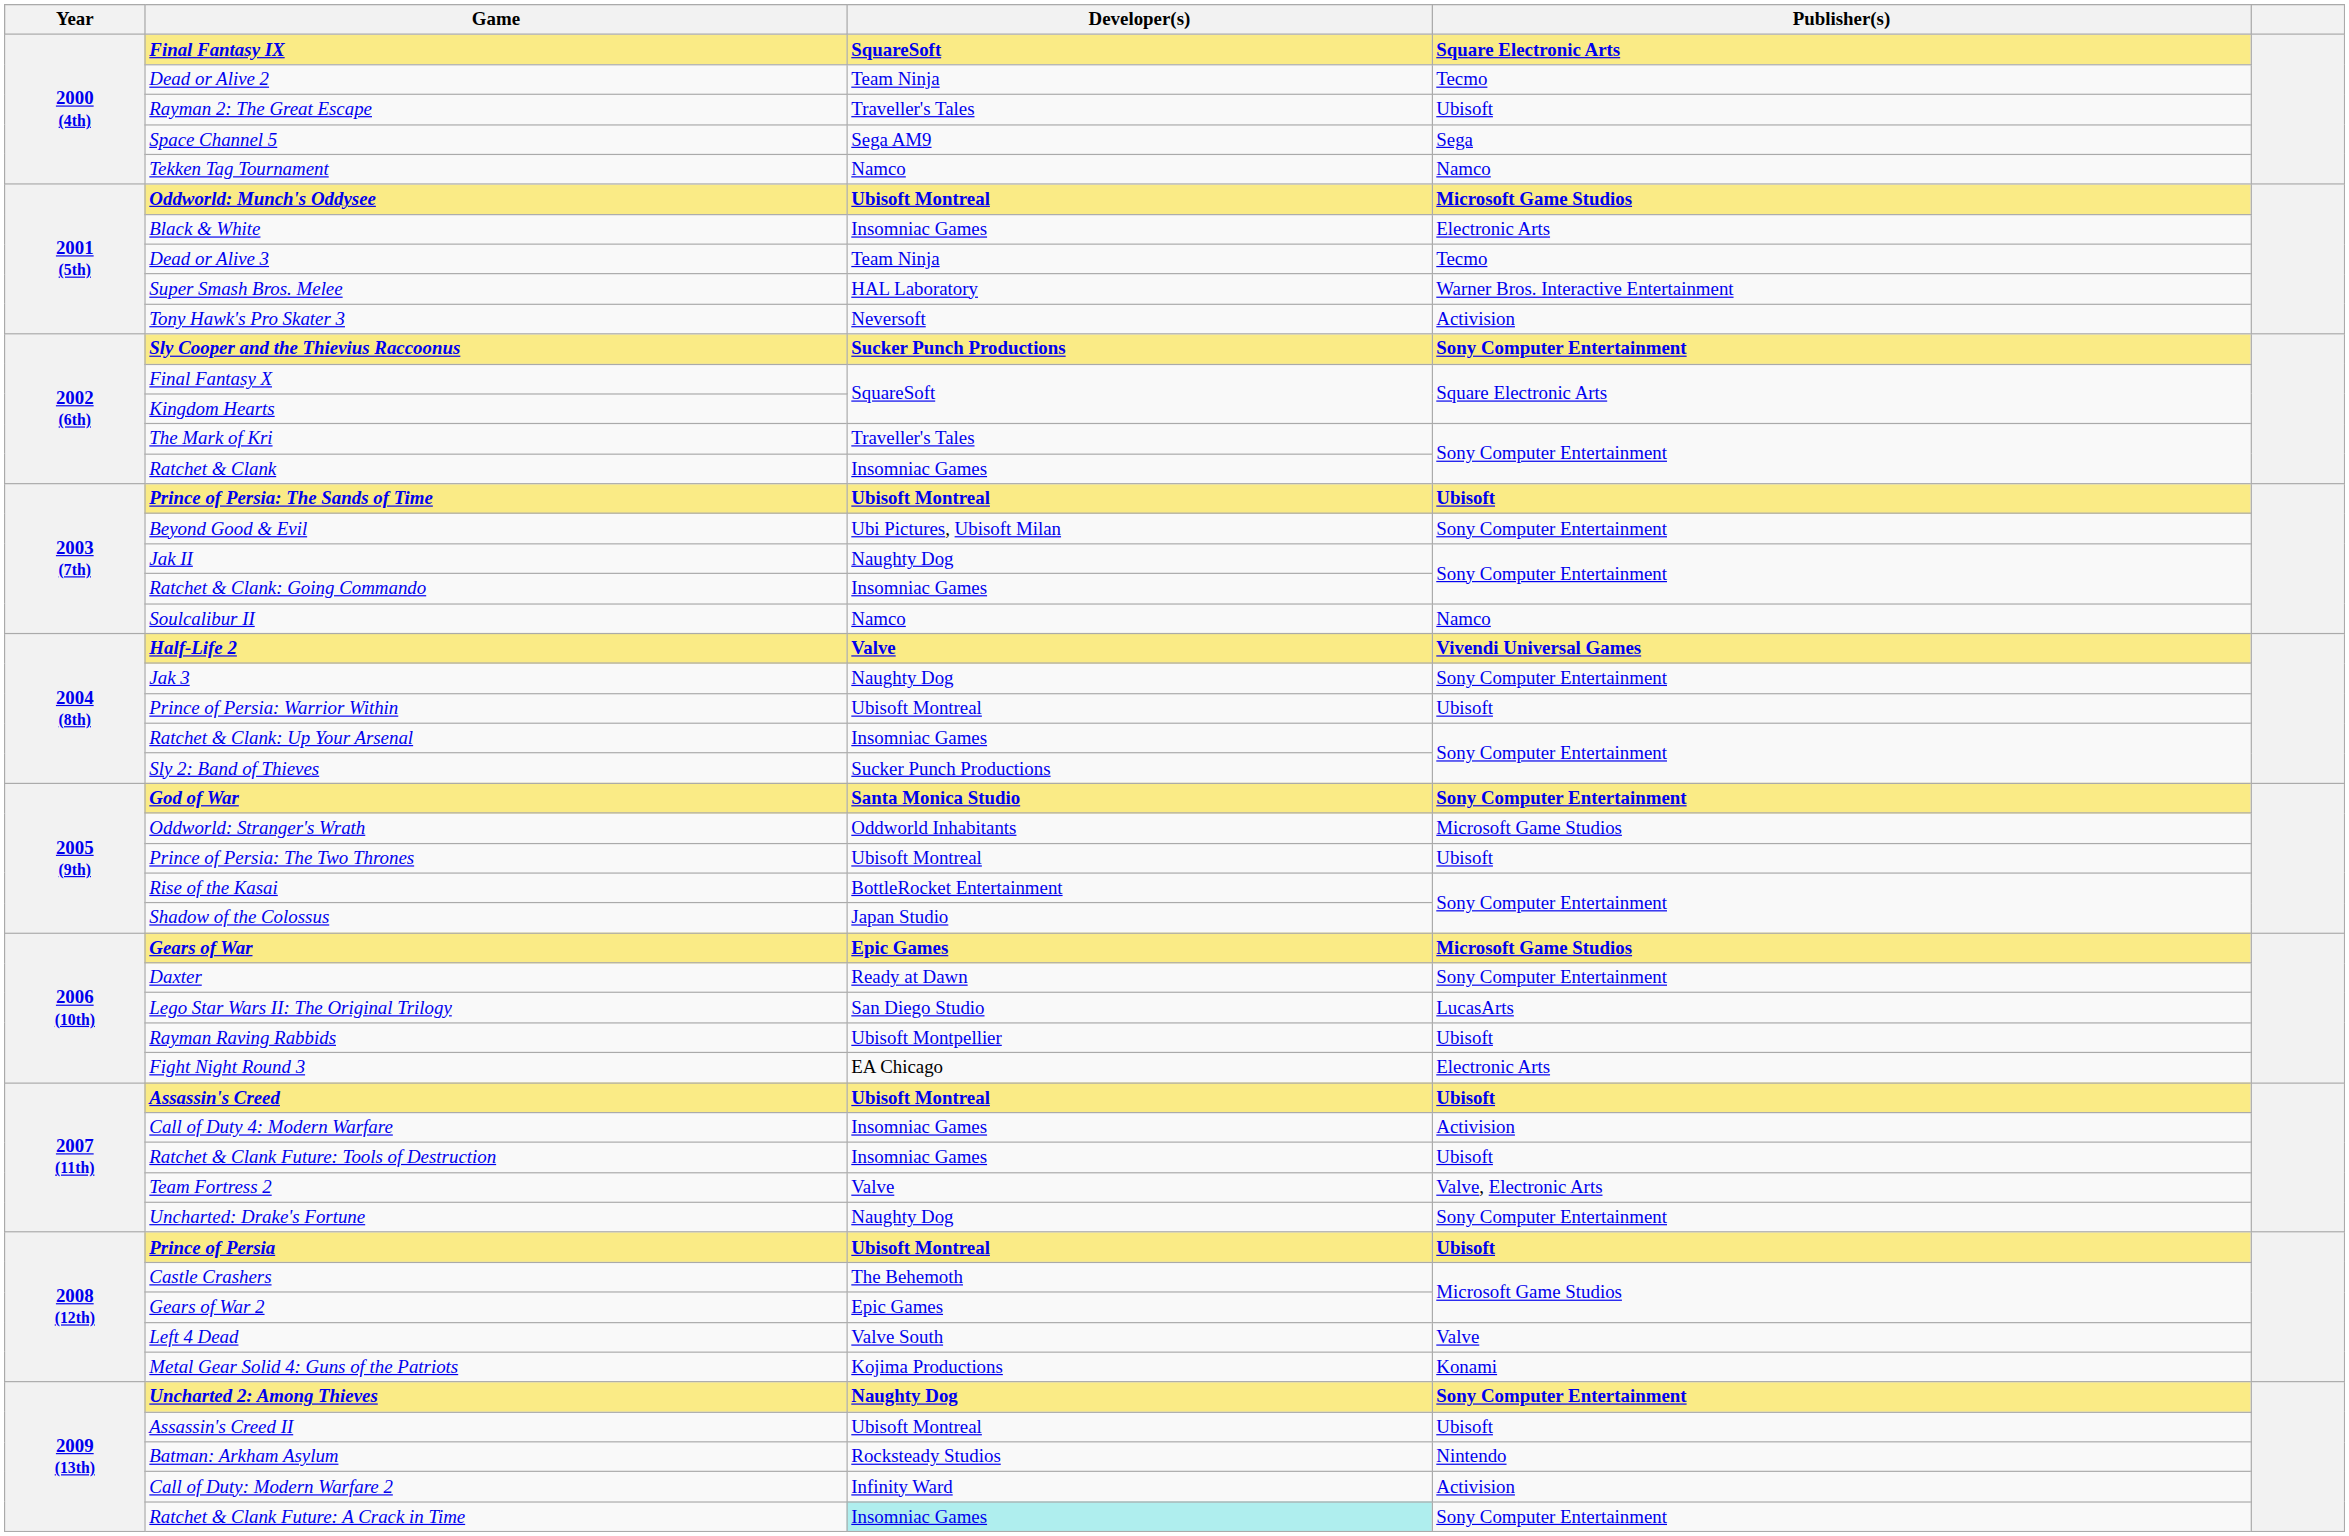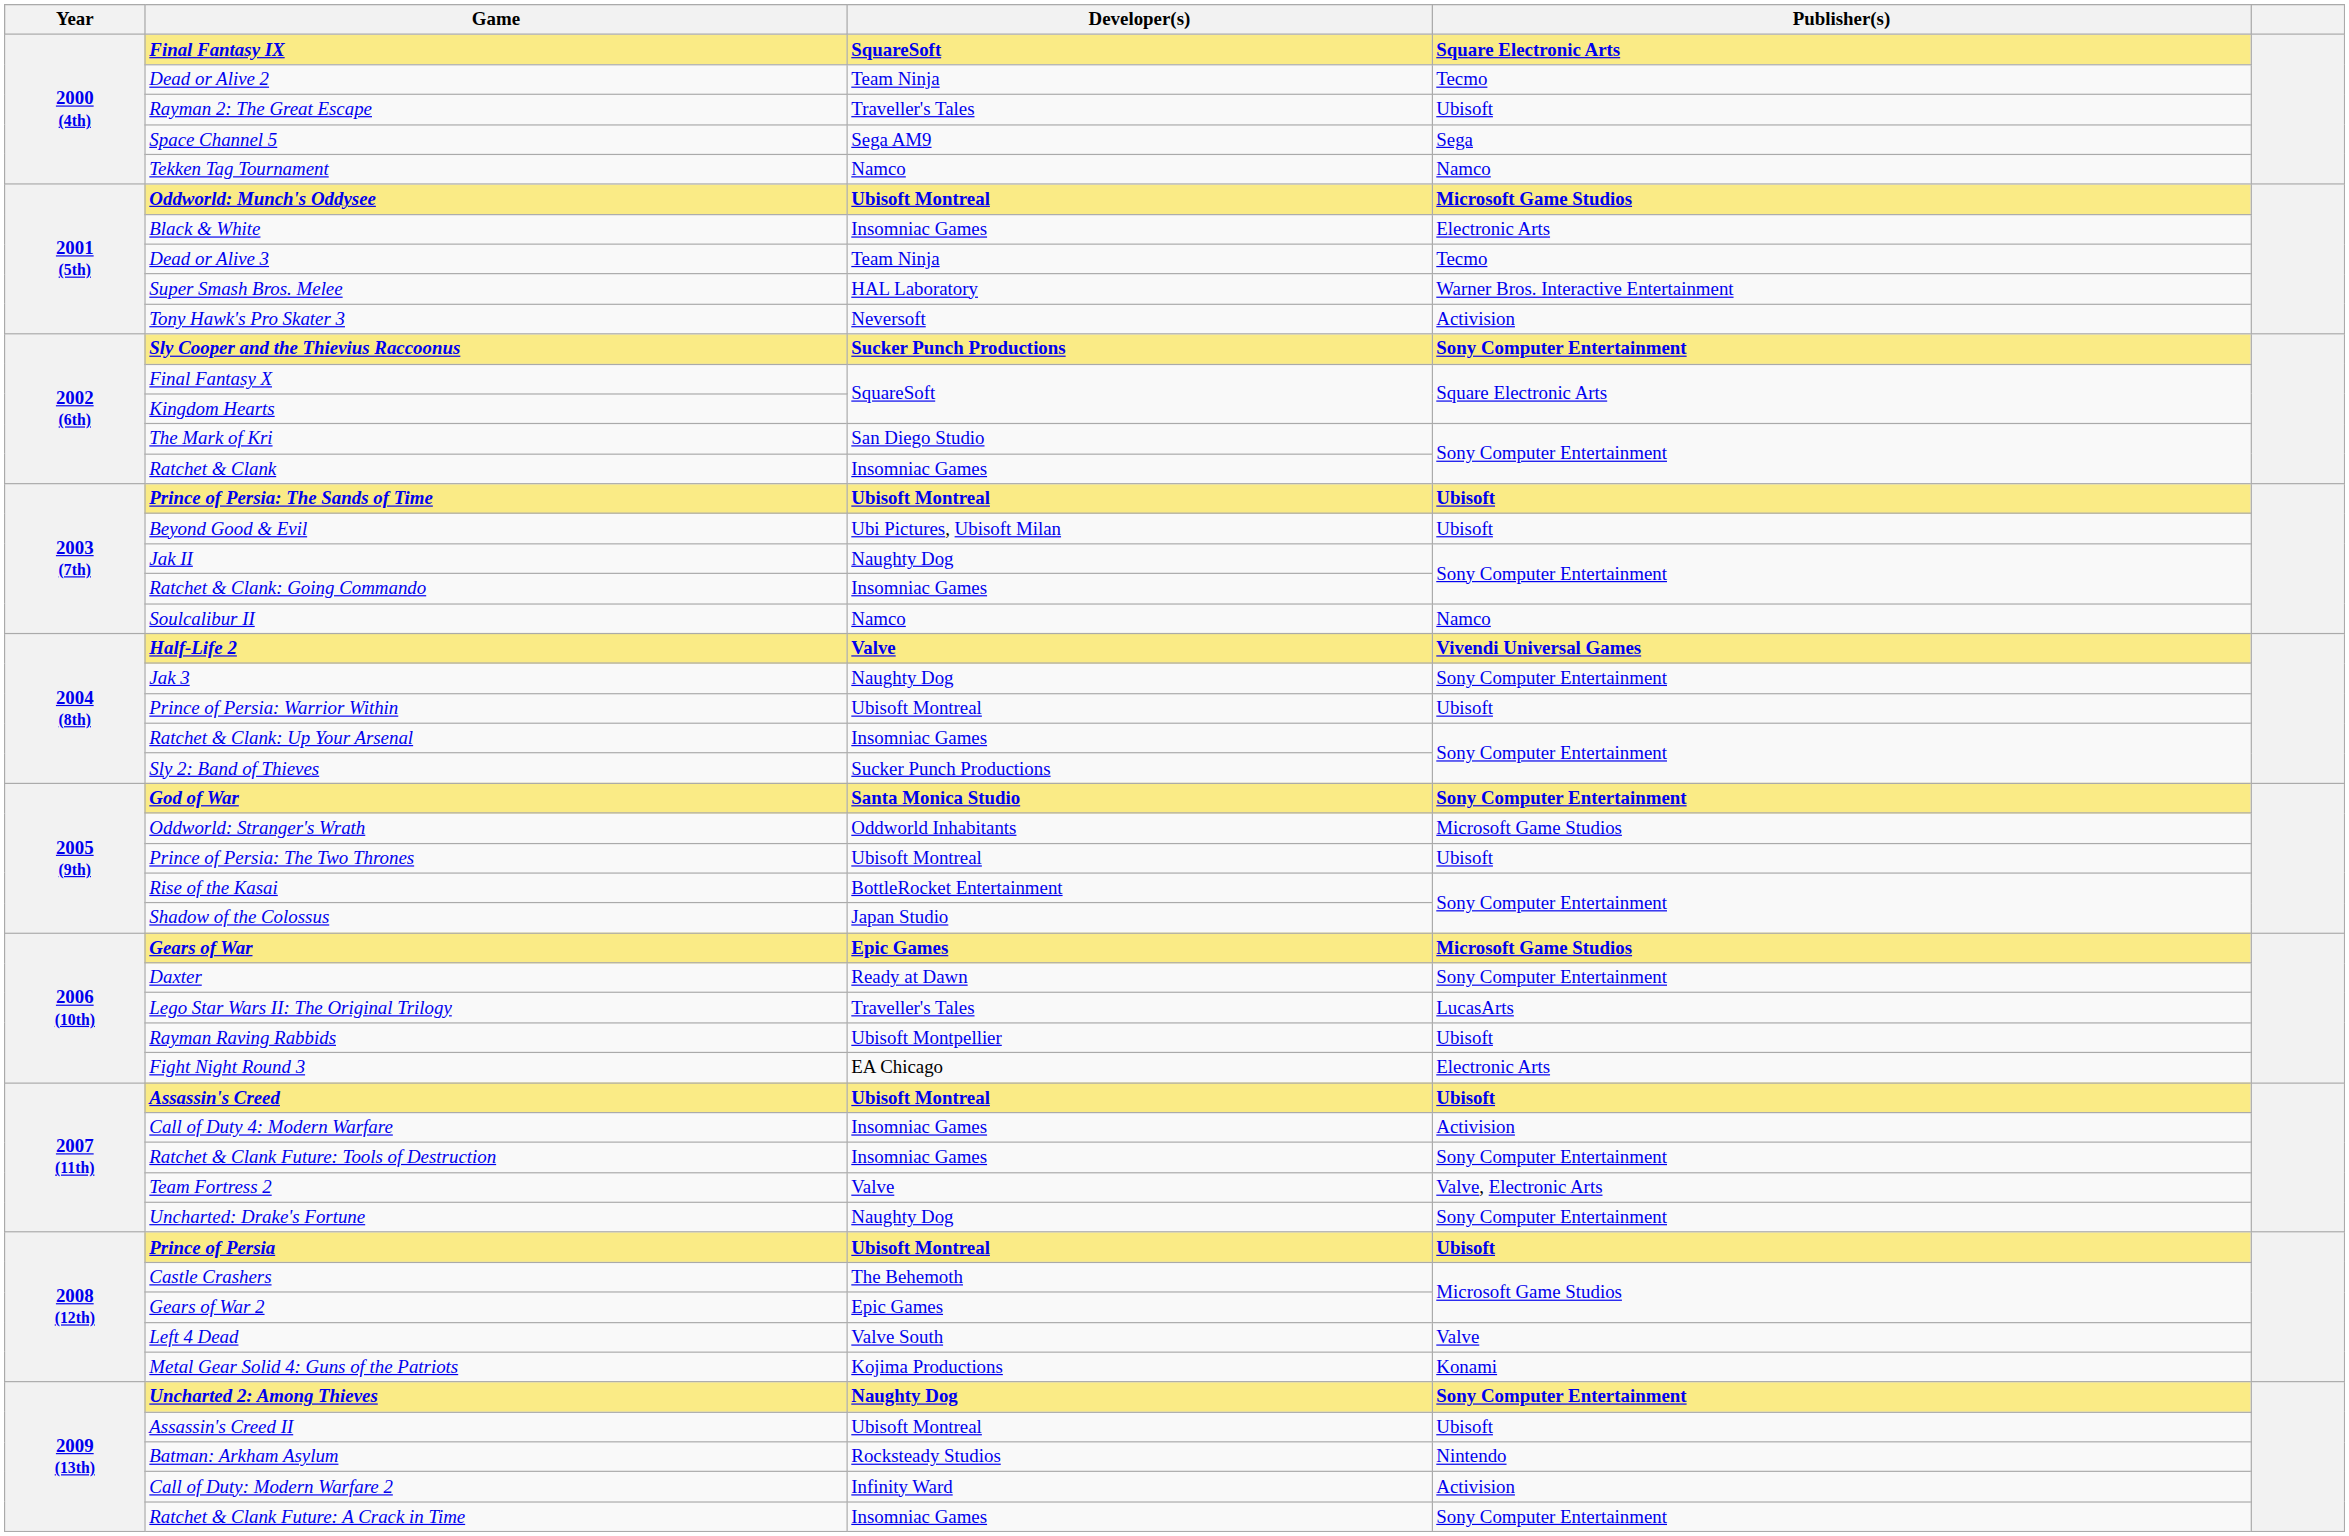(913, 438) Traveller's Tales -> (918, 438) San Diego Studio
(1552, 528) Sony Computer Entertainment -> (1465, 528) Ubisoft
(918, 1007) San Diego Studio -> (913, 1007) Traveller's Tales
(1465, 1157) Ubisoft -> (1552, 1157) Sony Computer Entertainment
(919, 1516) paleturquoise background -> (919, 1516) no background
